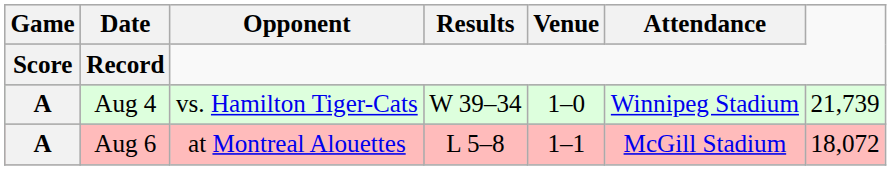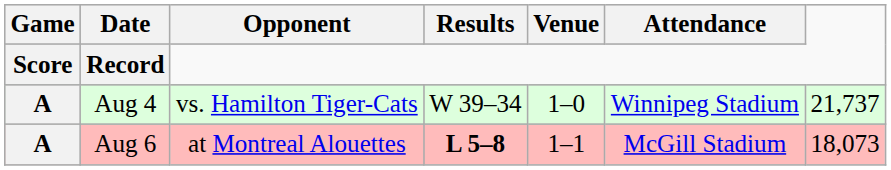(845, 104) 21,739 -> (845, 104) 21,737
(475, 143) normal -> (475, 143) bold
(845, 143) 18,072 -> (845, 143) 18,073
